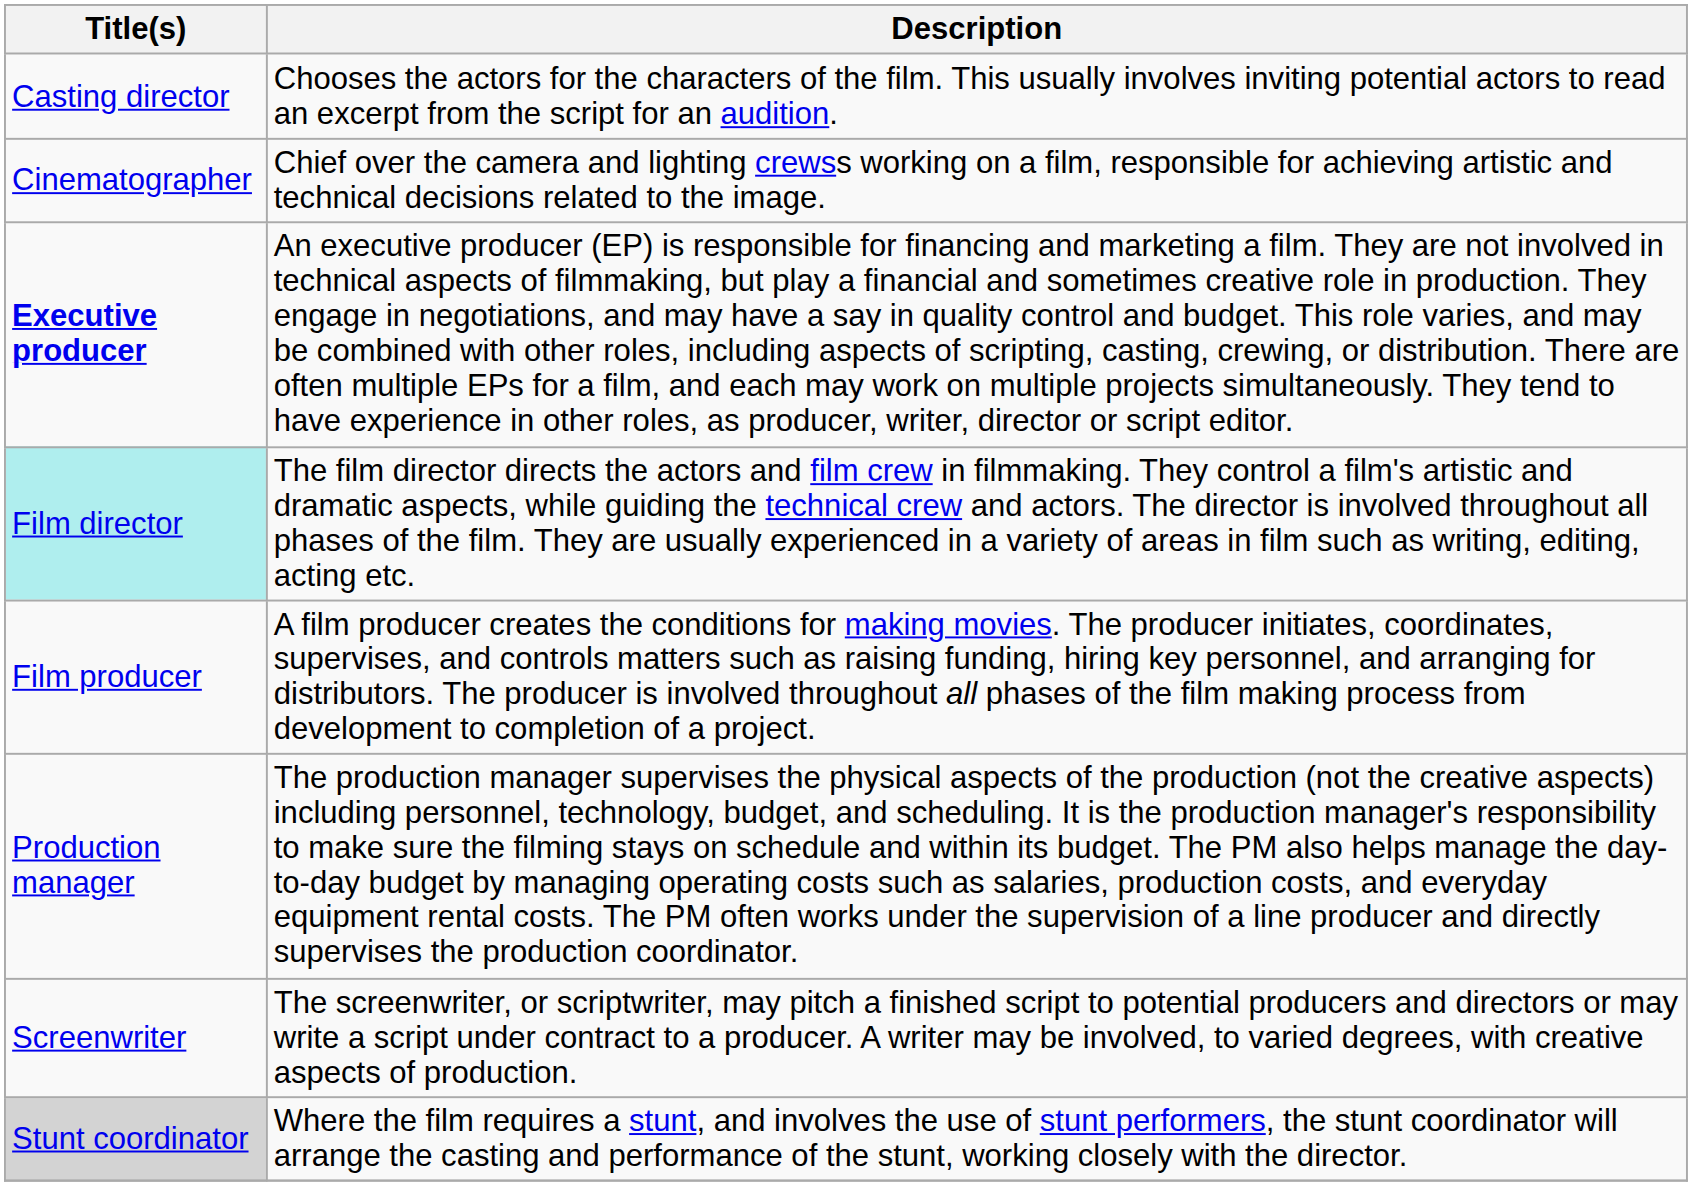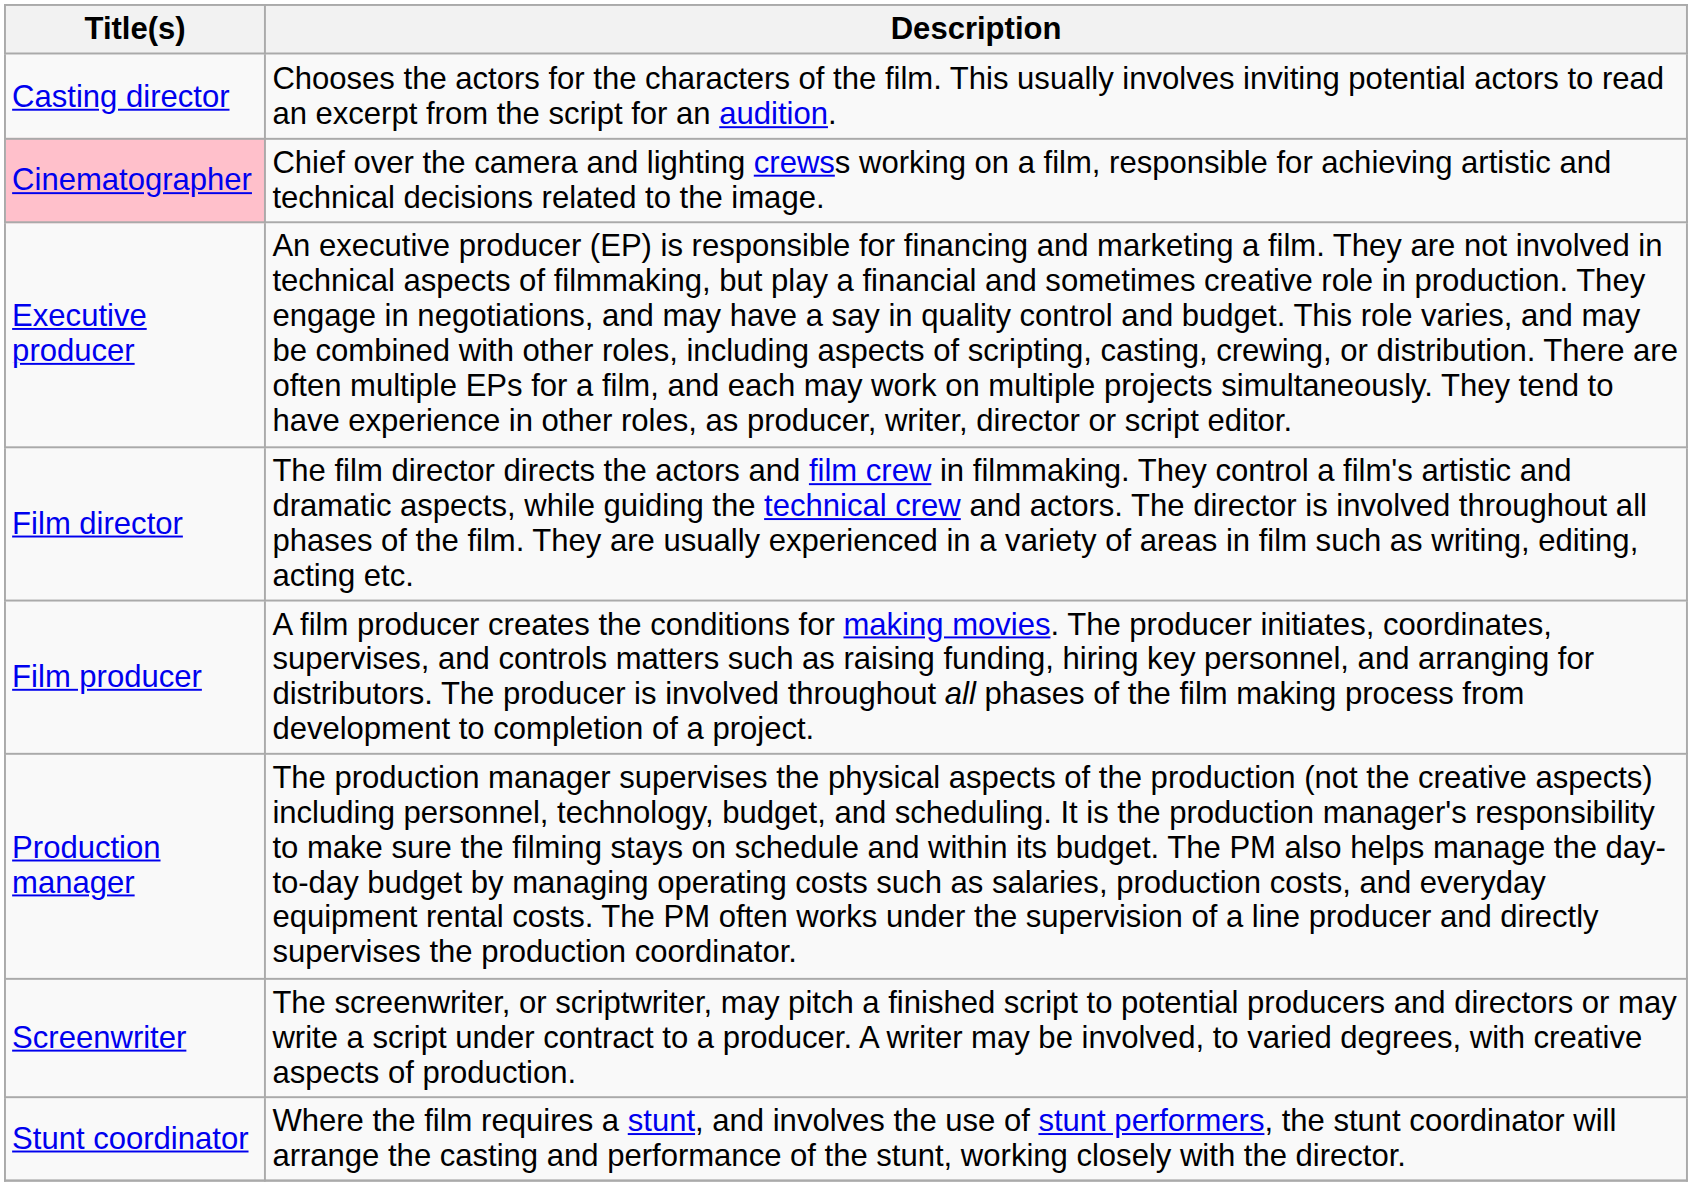(132, 179) no background -> (132, 179) pink background
(85, 333) bold -> (79, 333) normal
(97, 522) paleturquoise background -> (97, 522) no background
(130, 1138) lightgrey background -> (130, 1138) no background
